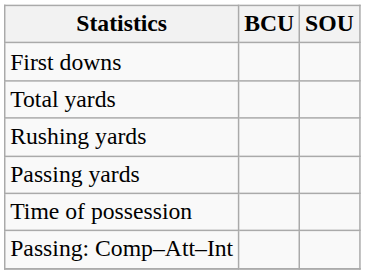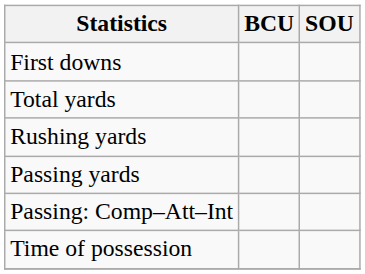rows swapped: (122, 249) <-> (101, 211)
